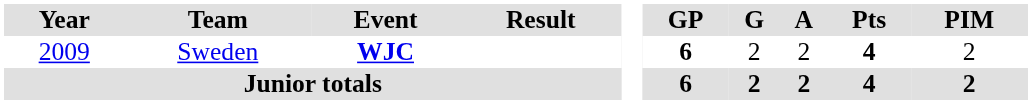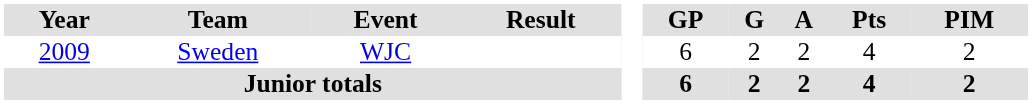(386, 51) bold -> (386, 51) normal
(686, 51) bold -> (686, 51) normal
(869, 51) bold -> (869, 51) normal
